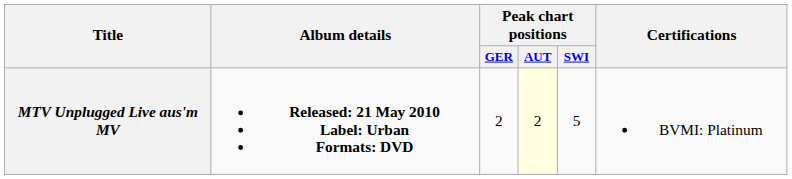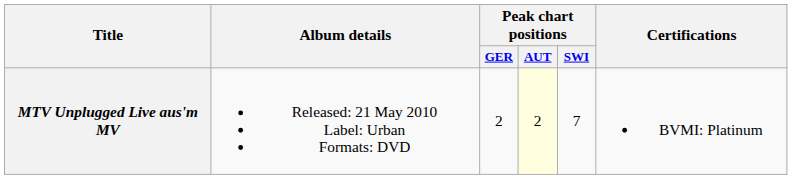(345, 130) bold -> (345, 130) normal
(576, 121) 5 -> (576, 121) 7
